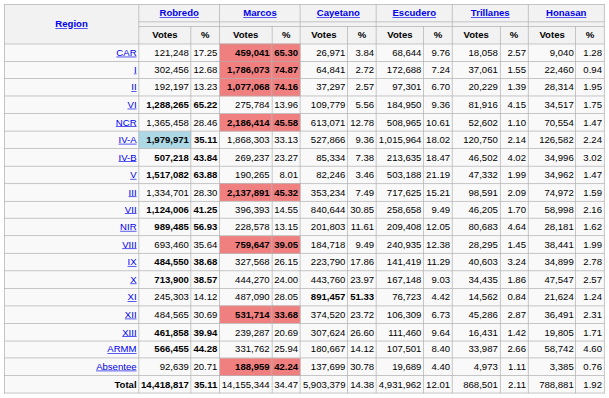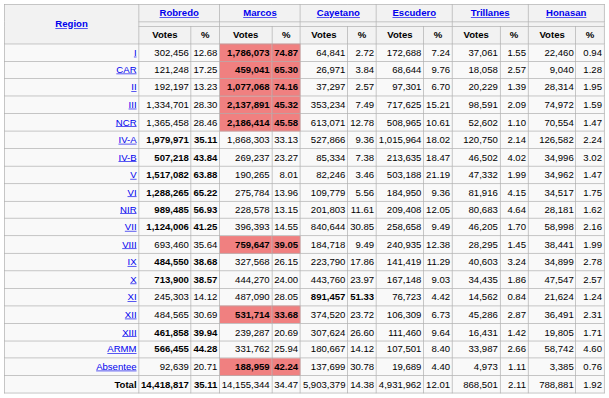rows swapped: (135, 70) <-> (126, 52)
rows swapped: (133, 192) <-> (132, 105)
(168, 140) lightblue background -> (168, 140) no background
rows swapped: (128, 227) <-> (131, 209)
